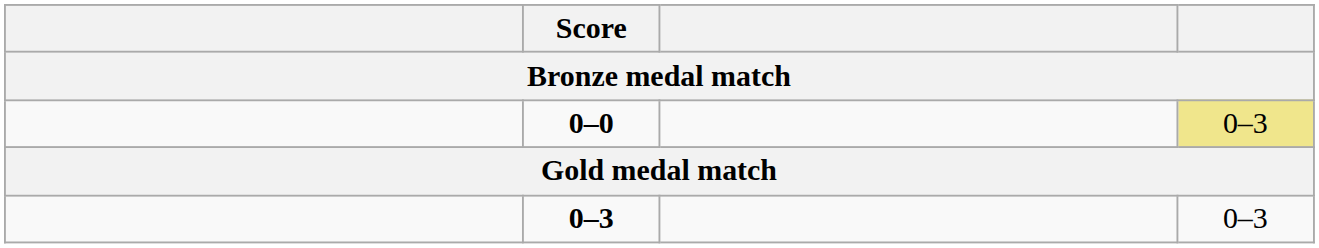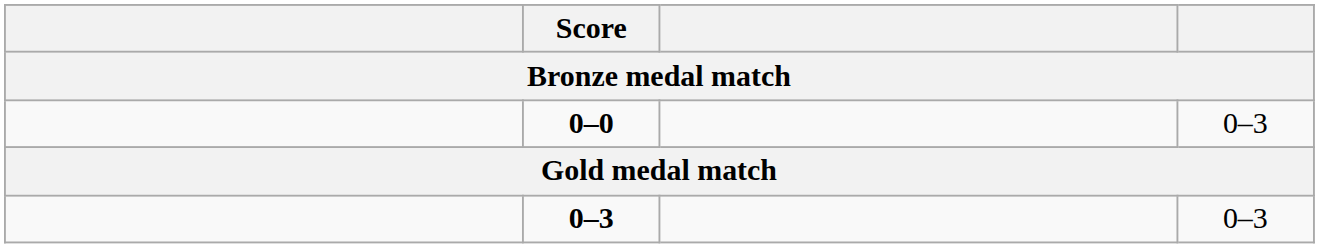(1245, 123) khaki background -> (1245, 123) no background
